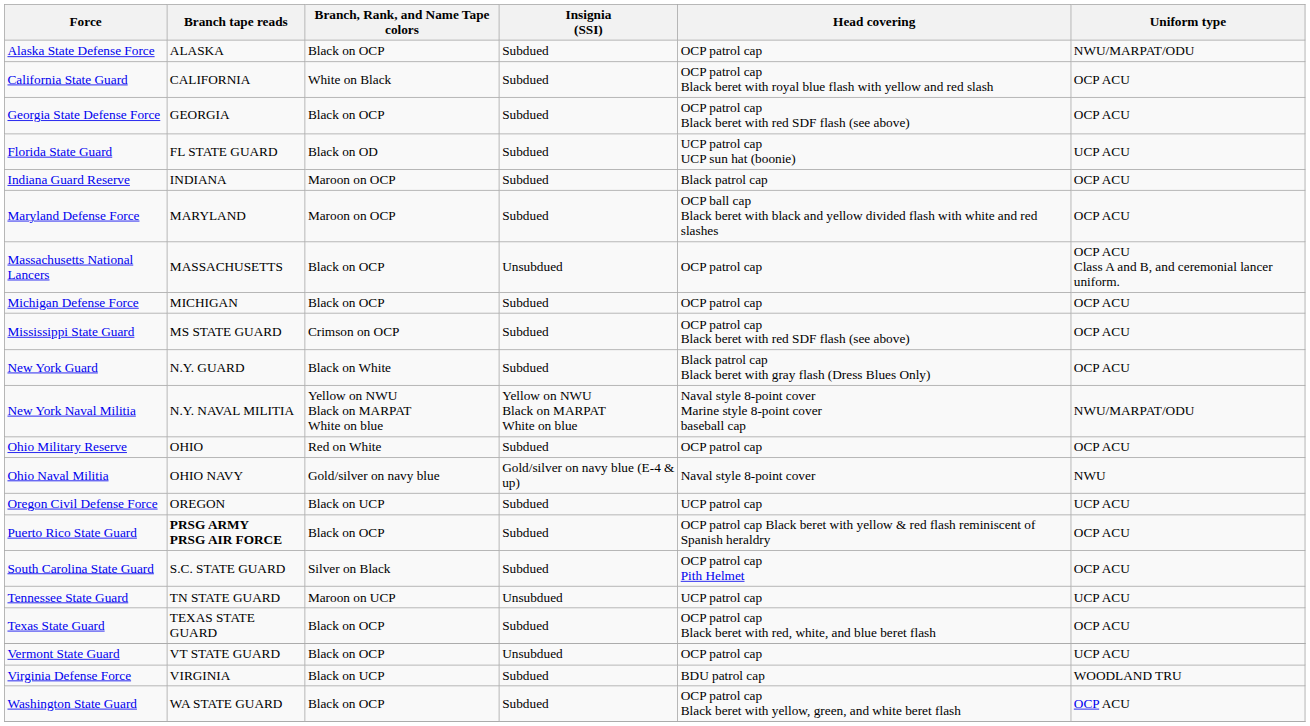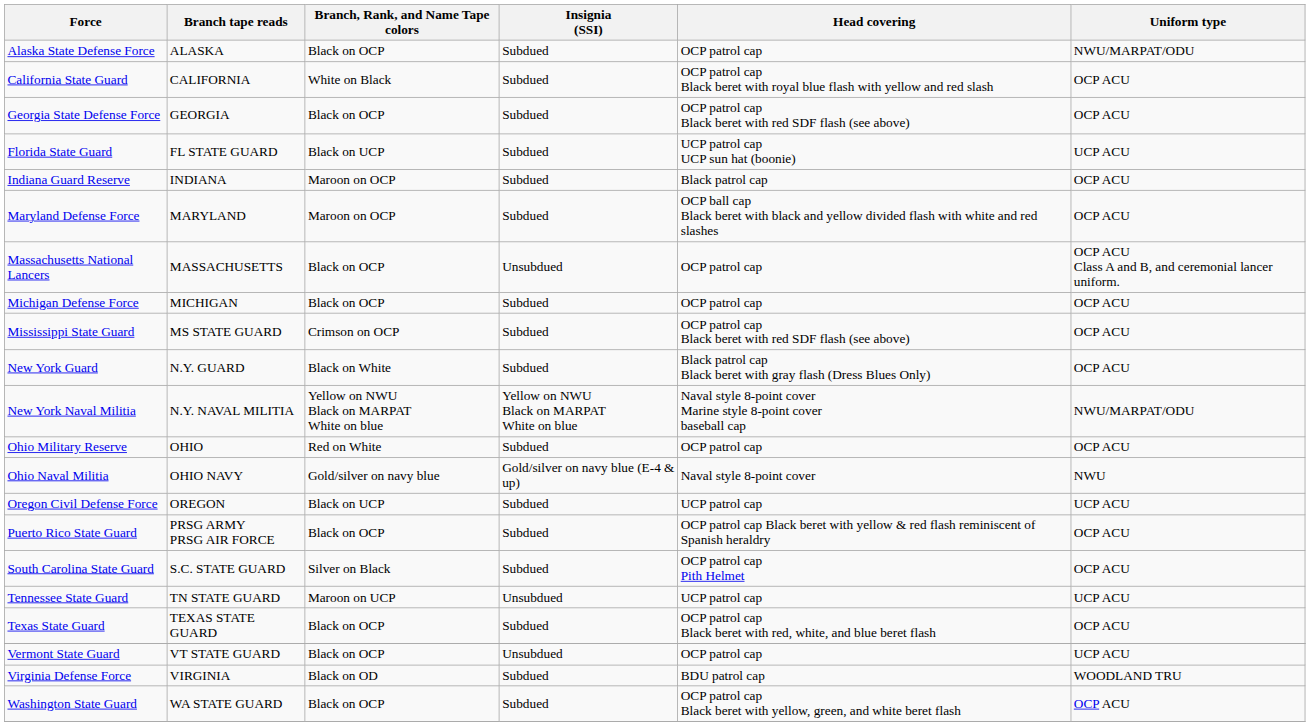(343, 151) Black on OD -> (346, 151) Black on UCP
(226, 532) bold -> (222, 532) normal
(346, 675) Black on UCP -> (343, 675) Black on OD
